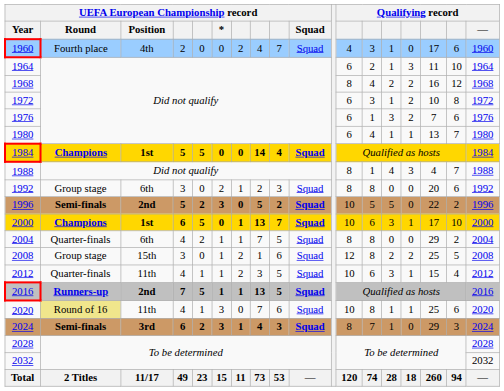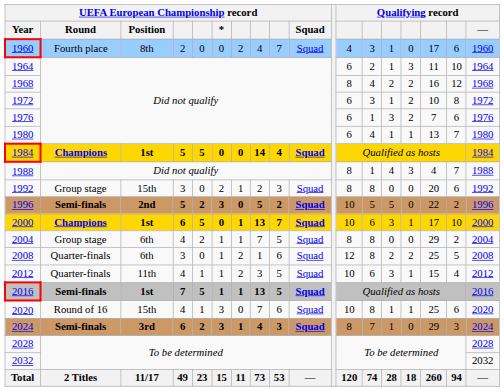(147, 48) 4th -> (147, 48) 8th
(147, 188) 6th -> (147, 188) 15th
(81, 239) Quarter-finals -> (81, 239) Group stage
(81, 256) Group stage -> (81, 256) Quarter-finals
(147, 256) 15th -> (147, 256) 6th
(81, 291) Runners-up -> (81, 291) Semi-finals
(147, 291) 2nd -> (147, 291) 1st
(81, 309) khaki background -> (81, 309) no background
(147, 309) 11th -> (147, 309) 15th
